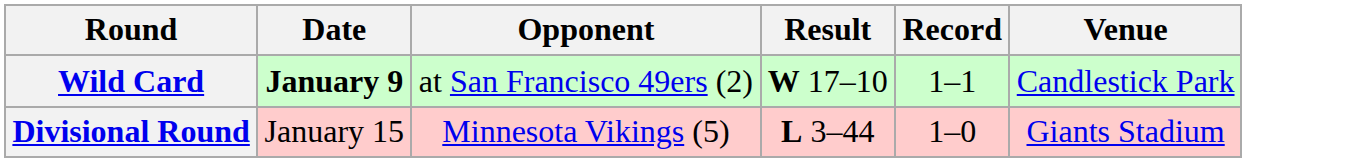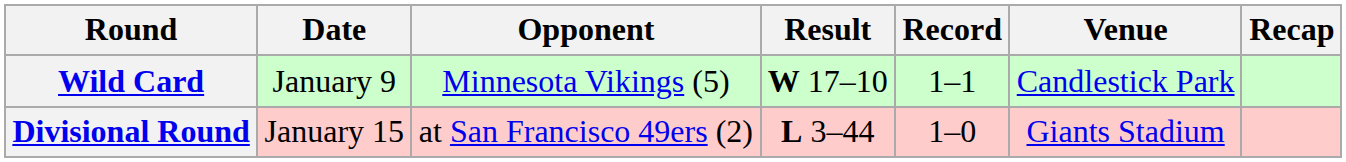+ column: (1292, 29)
(334, 80) bold -> (334, 80) normal
(586, 80) at San Francisco 49ers (2) -> (586, 80) Minnesota Vikings (5)
(586, 131) Minnesota Vikings (5) -> (586, 131) at San Francisco 49ers (2)
